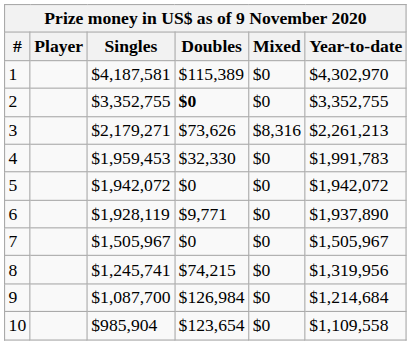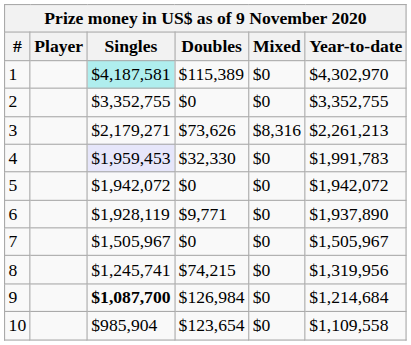(131, 74) no background -> (131, 74) paleturquoise background
(187, 102) bold -> (187, 102) normal
(131, 158) no background -> (131, 158) lavender background
(131, 297) normal -> (131, 297) bold
